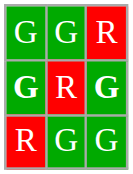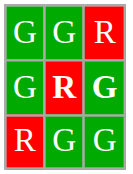(26, 86) bold -> (25, 86) normal
(66, 86) normal -> (64, 86) bold
